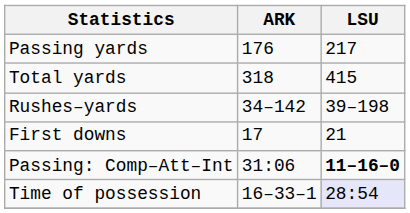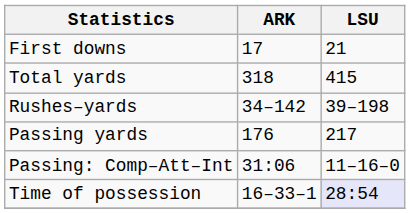rows swapped: (68, 136) <-> (78, 49)
(363, 165) bold -> (363, 165) normal
